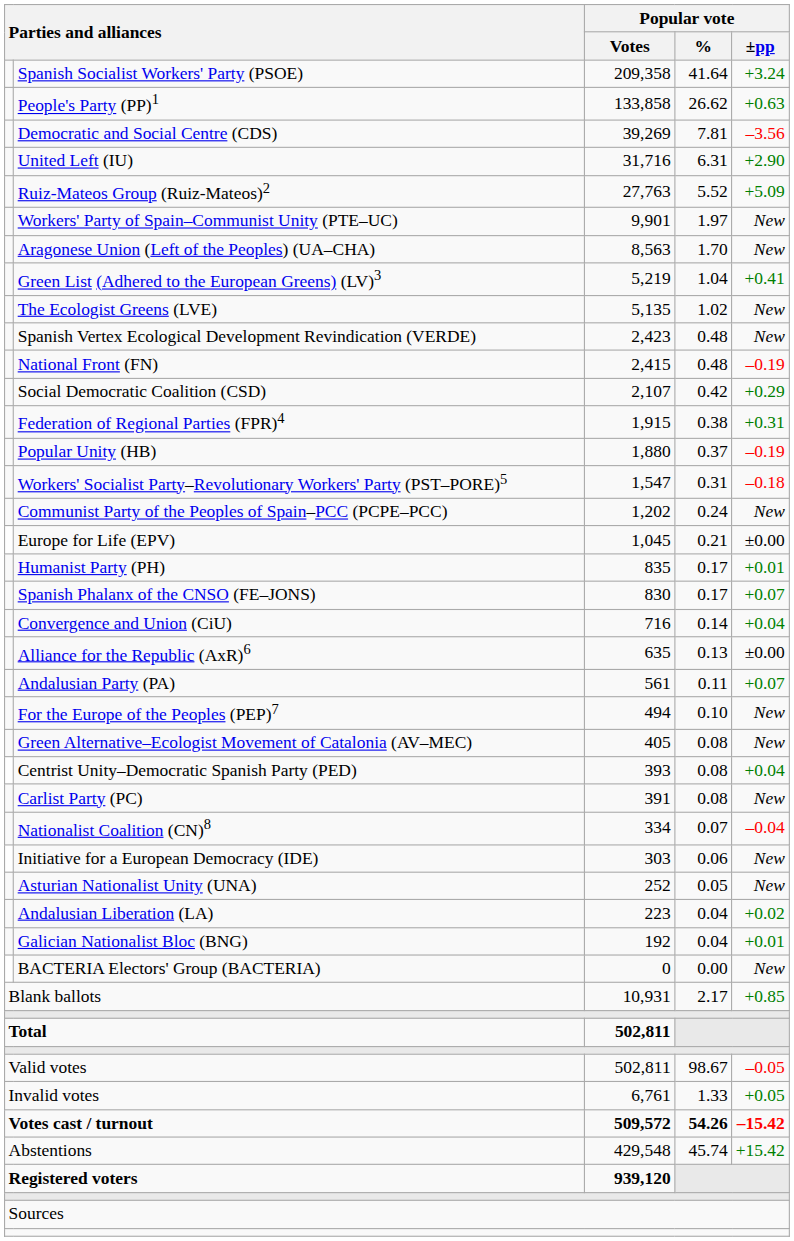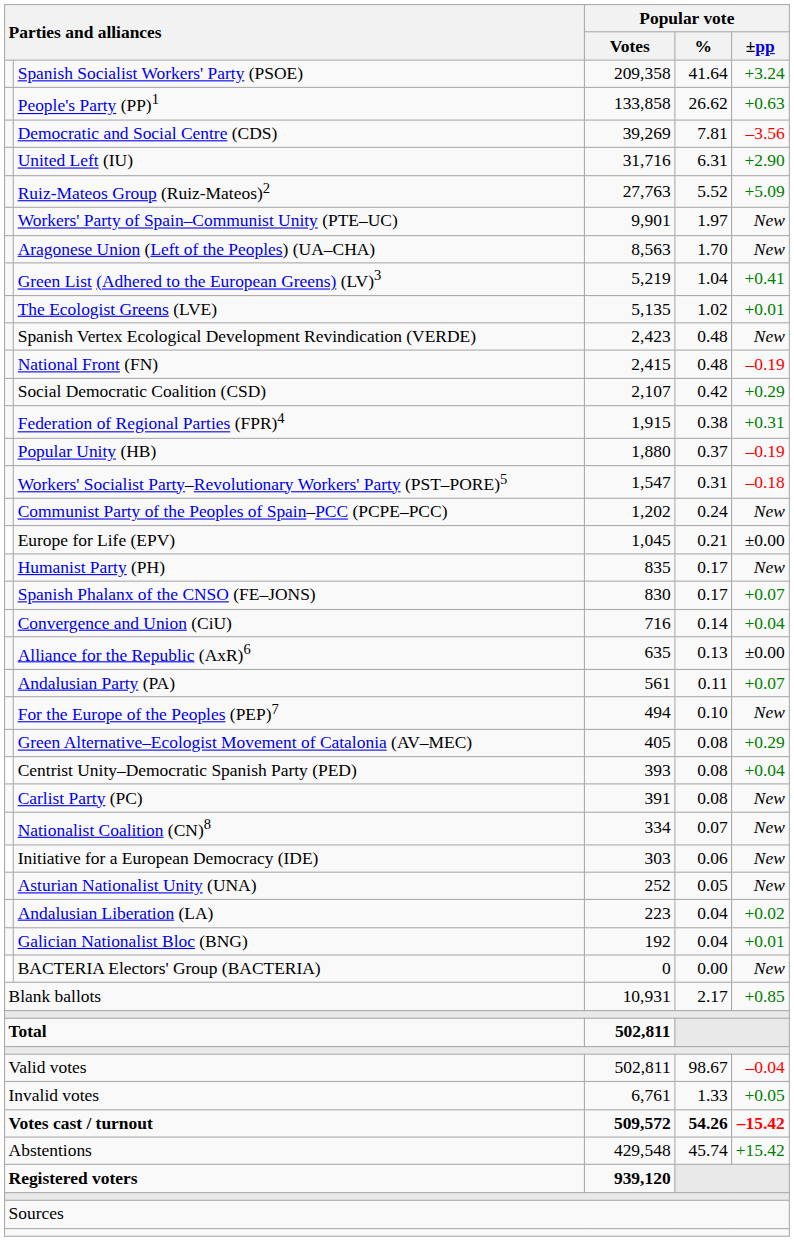(769, 309) New -> (765, 309) +0.01
(765, 567) +0.01 -> (769, 567) New
(769, 742) New -> (765, 742) +0.29
(765, 828) –0.04 -> (769, 828) New
(765, 1067) –0.05 -> (765, 1067) –0.04
